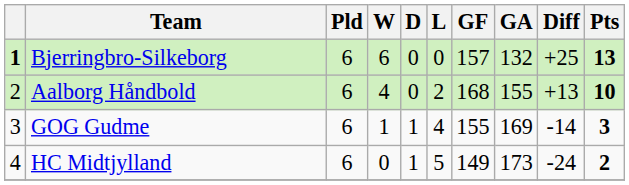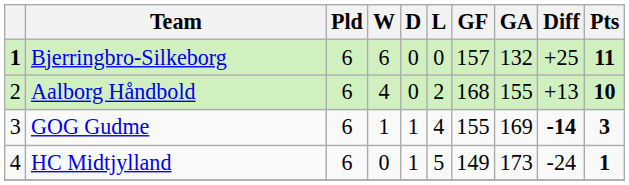(605, 57) 13 -> (605, 57) 11
(561, 127) normal -> (561, 127) bold
(605, 162) 2 -> (605, 162) 1
